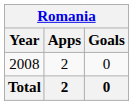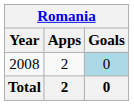(107, 64) no background -> (107, 64) lightblue background
